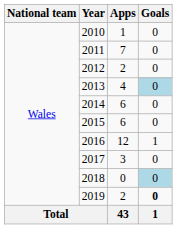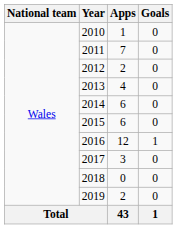(155, 86) lightblue background -> (155, 86) no background
(155, 178) lightblue background -> (155, 178) no background
(155, 196) bold -> (155, 196) normal
